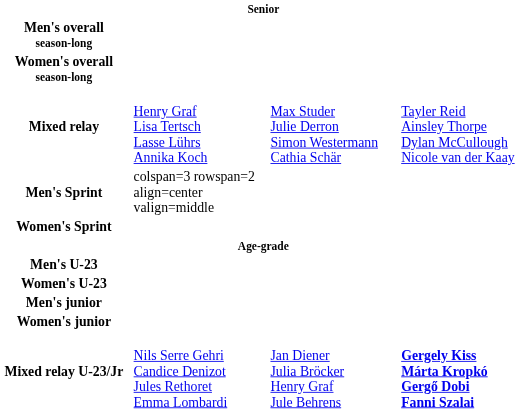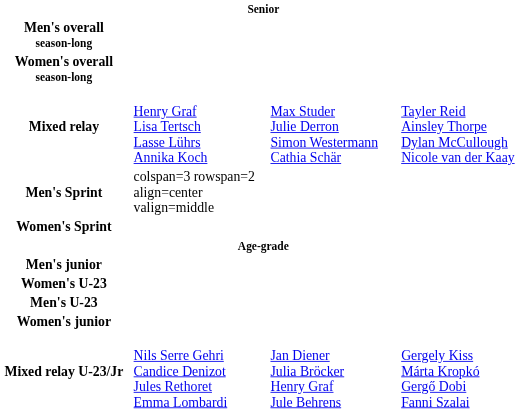rows swapped: (64, 264) <-> (64, 302)
(444, 379) bold -> (440, 379) normal
